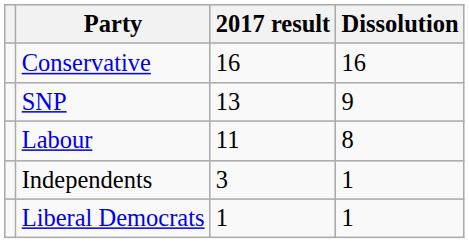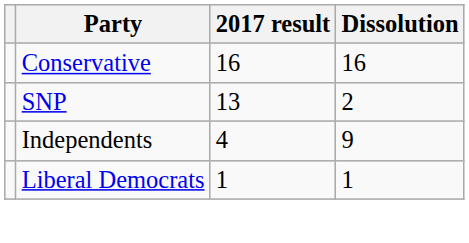(348, 101) 9 -> (348, 101) 2
- row: (57, 140)
(222, 179) 3 -> (222, 140) 4
(348, 179) 1 -> (348, 140) 9
